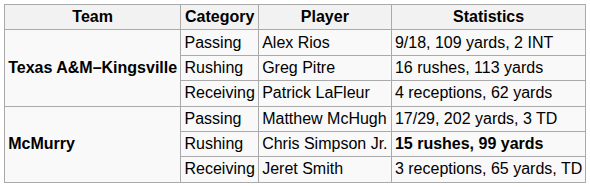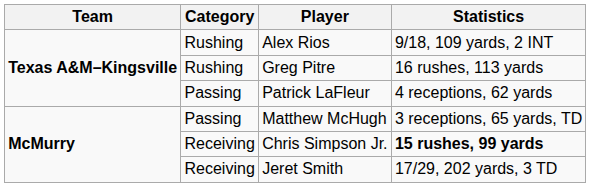(213, 42) Passing -> (214, 42) Rushing
(220, 93) Receiving -> (213, 93) Passing
(476, 118) 17/29, 202 yards, 3 TD -> (489, 118) 3 receptions, 65 yards, TD
(214, 144) Rushing -> (220, 144) Receiving
(489, 169) 3 receptions, 65 yards, TD -> (476, 169) 17/29, 202 yards, 3 TD
